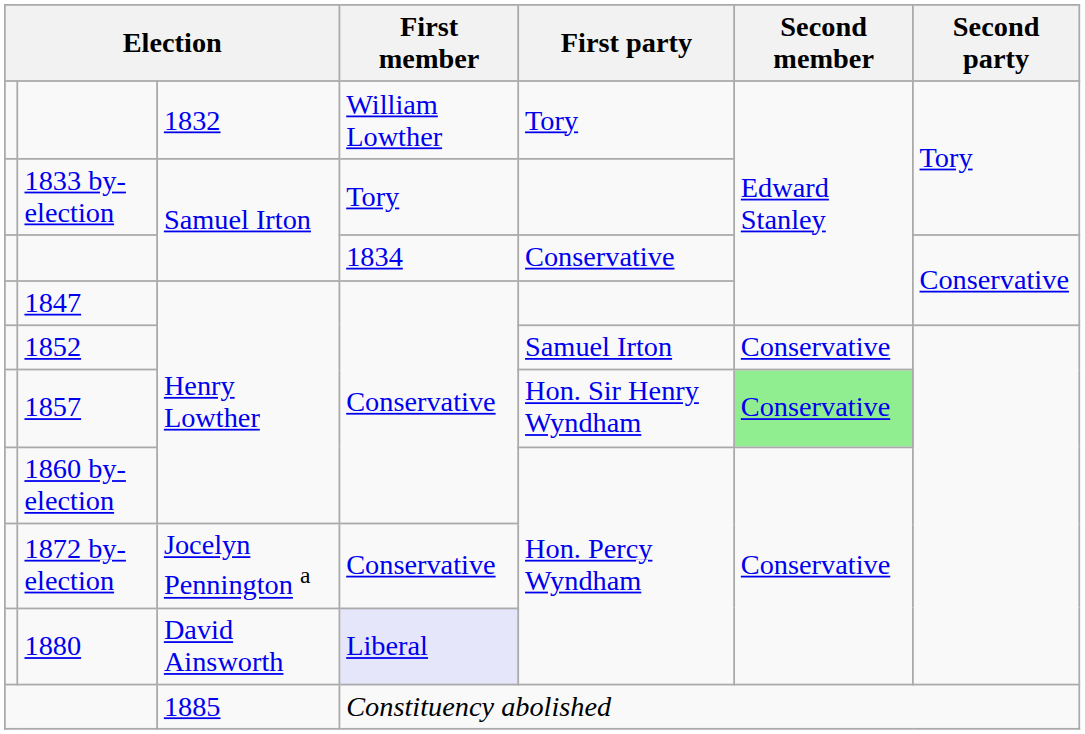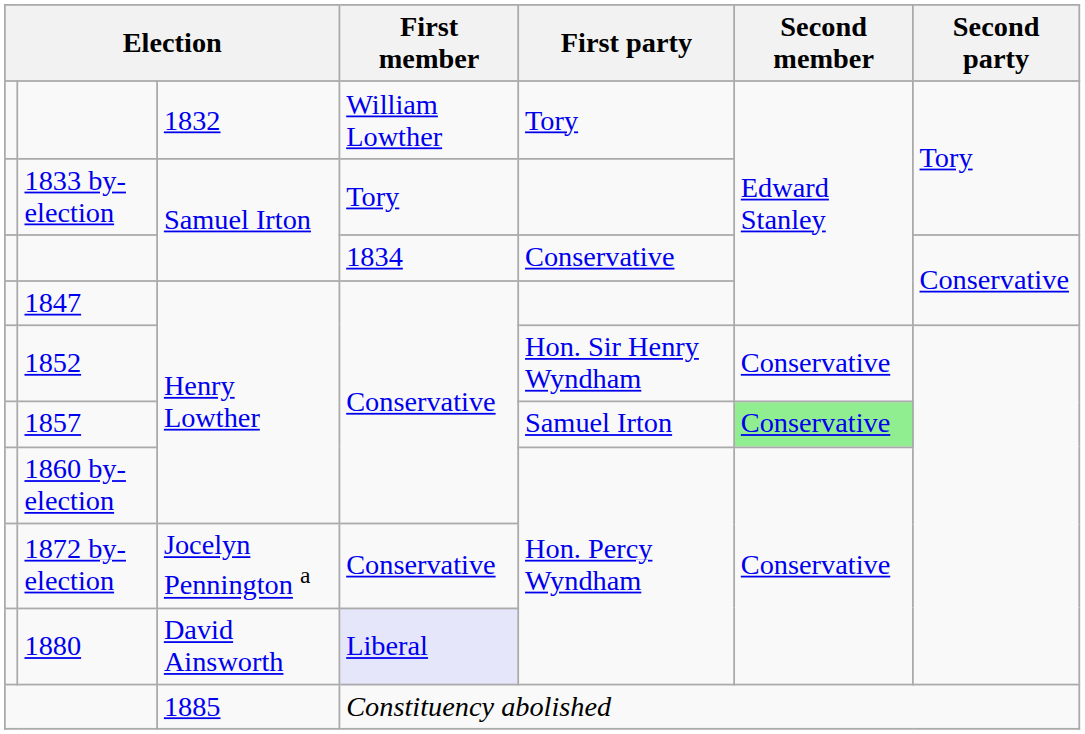(599, 347) Samuel Irton -> (612, 363) Hon. Sir Henry Wyndham
(612, 407) Hon. Sir Henry Wyndham -> (599, 423) Samuel Irton
